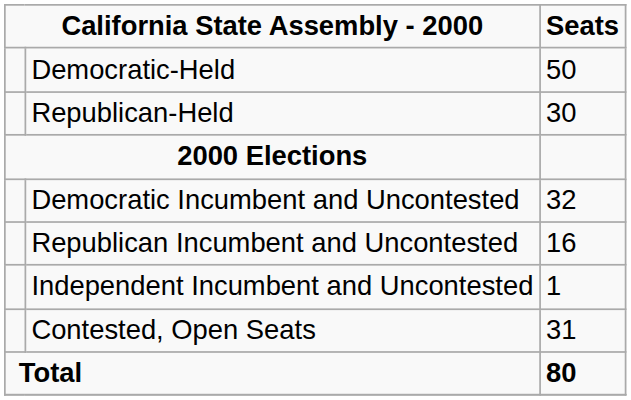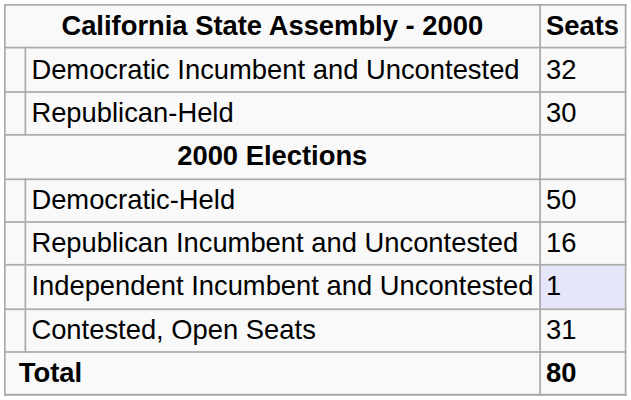rows swapped: (133, 69) <-> (275, 199)
(554, 286) no background -> (554, 286) lavender background
